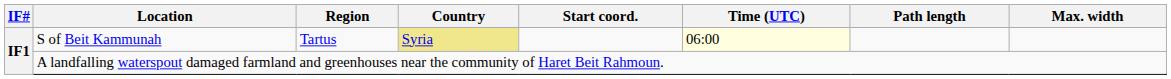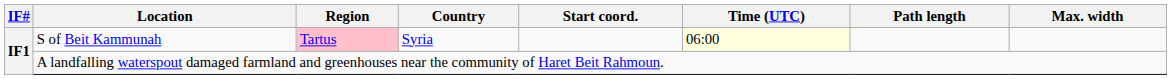(318, 39) no background -> (318, 39) pink background
(417, 39) khaki background -> (417, 39) no background
